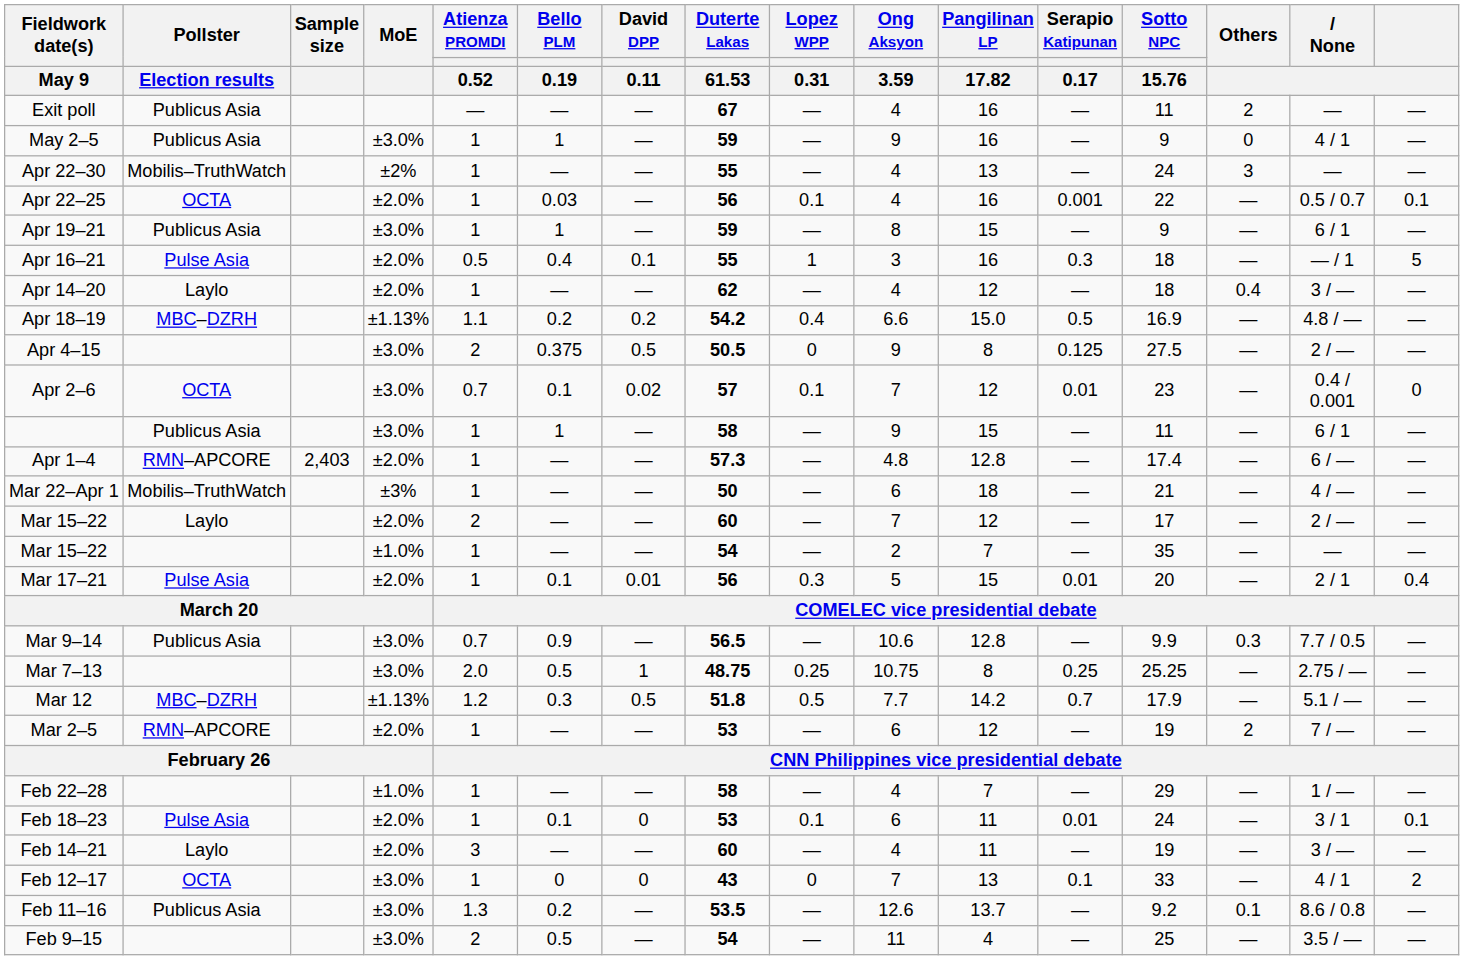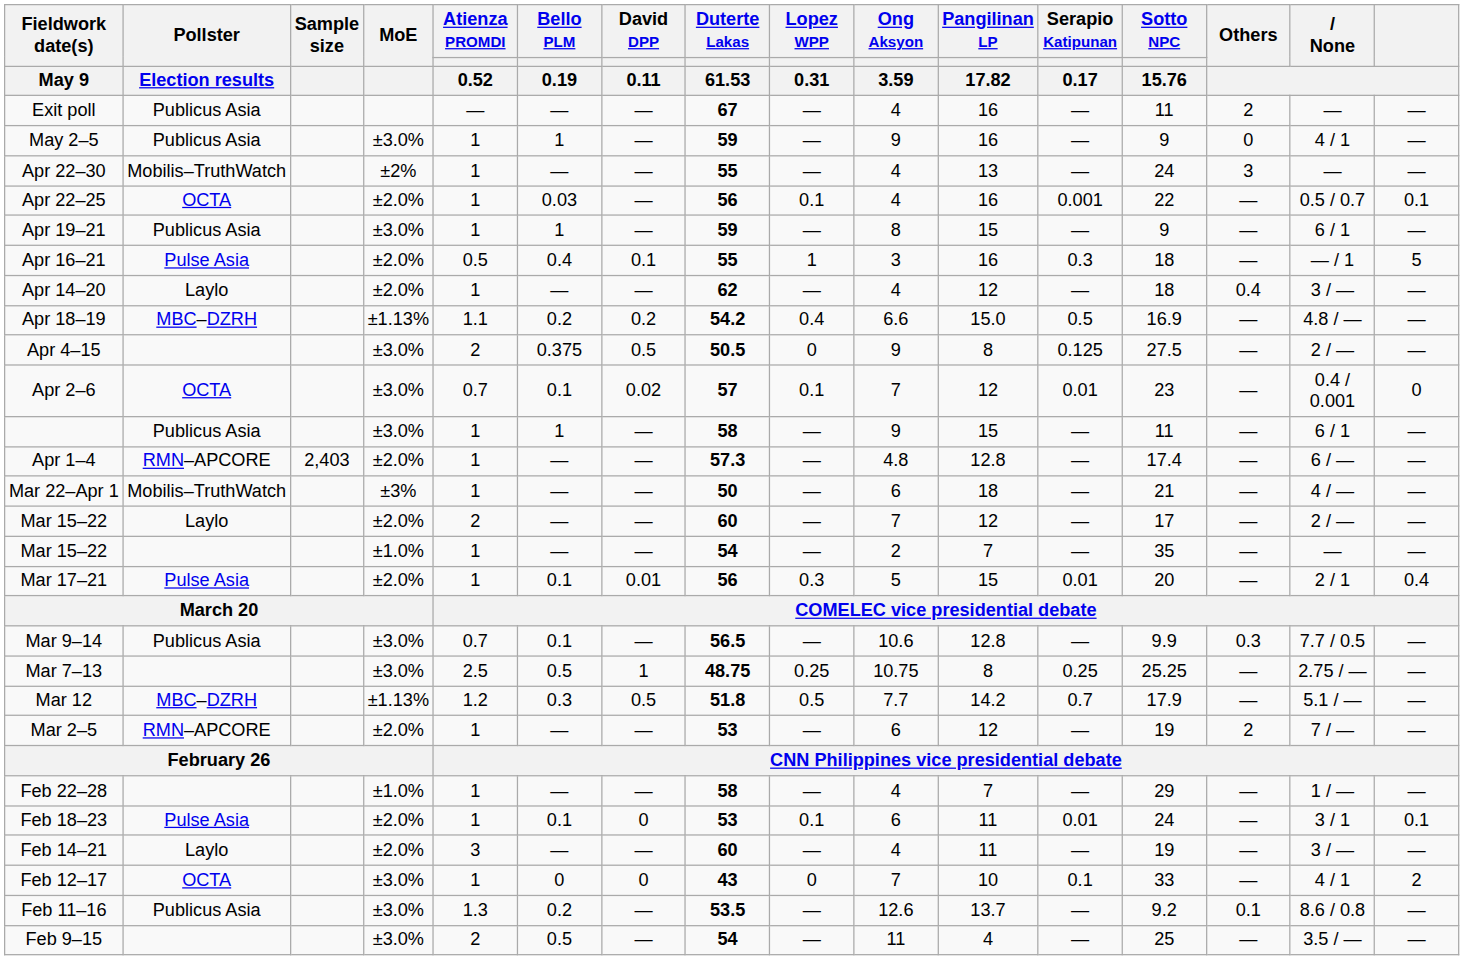(559, 641) 0.9 -> (559, 641) 0.1
(475, 670) 2.0 -> (475, 670) 2.5
(988, 880) 13 -> (988, 880) 10
